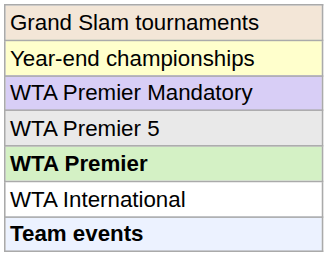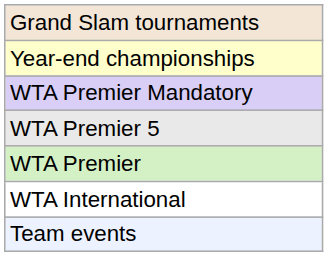(79, 164) bold -> (75, 164) normal
(77, 234) bold -> (73, 234) normal
